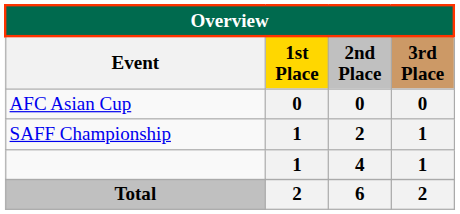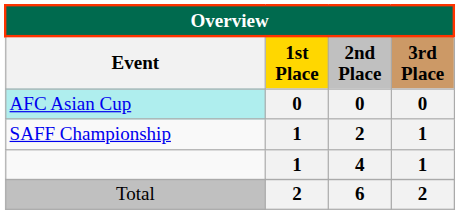(70, 103) no background -> (70, 103) paleturquoise background
(135, 194) bold -> (135, 194) normal
